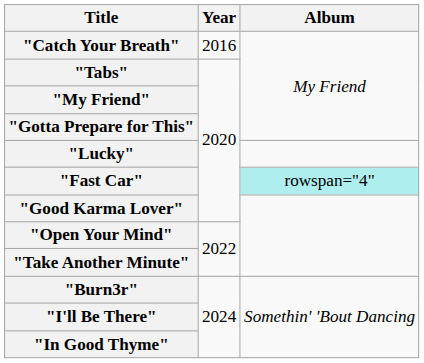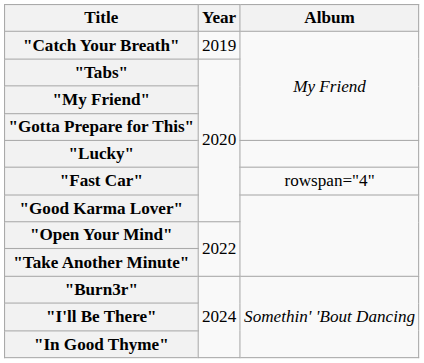(219, 45) 2016 -> (219, 45) 2019
(330, 180) paleturquoise background -> (330, 180) no background
